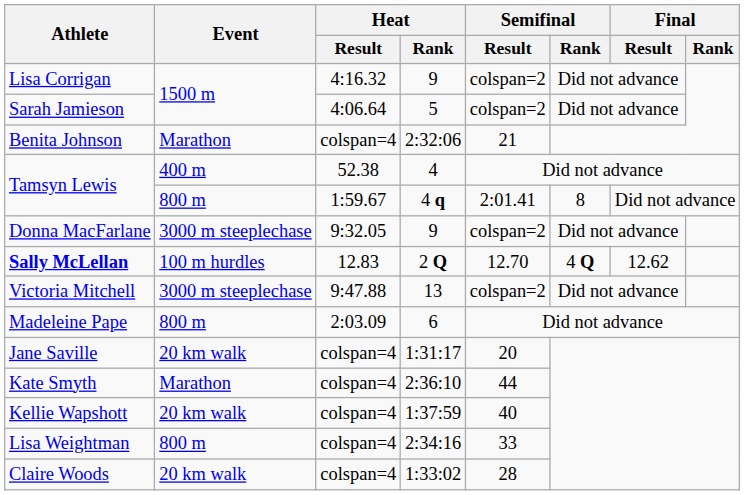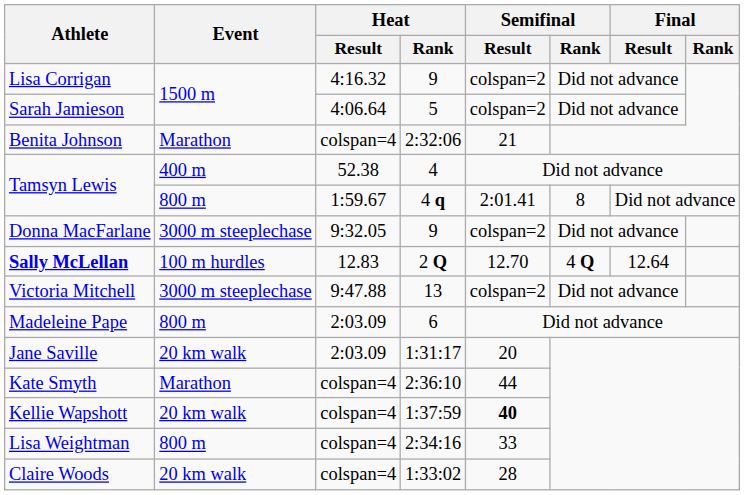(648, 261) 12.62 -> (648, 261) 12.64
(358, 352) colspan=4 -> (358, 352) 2:03.09
(508, 413) normal -> (508, 413) bold
